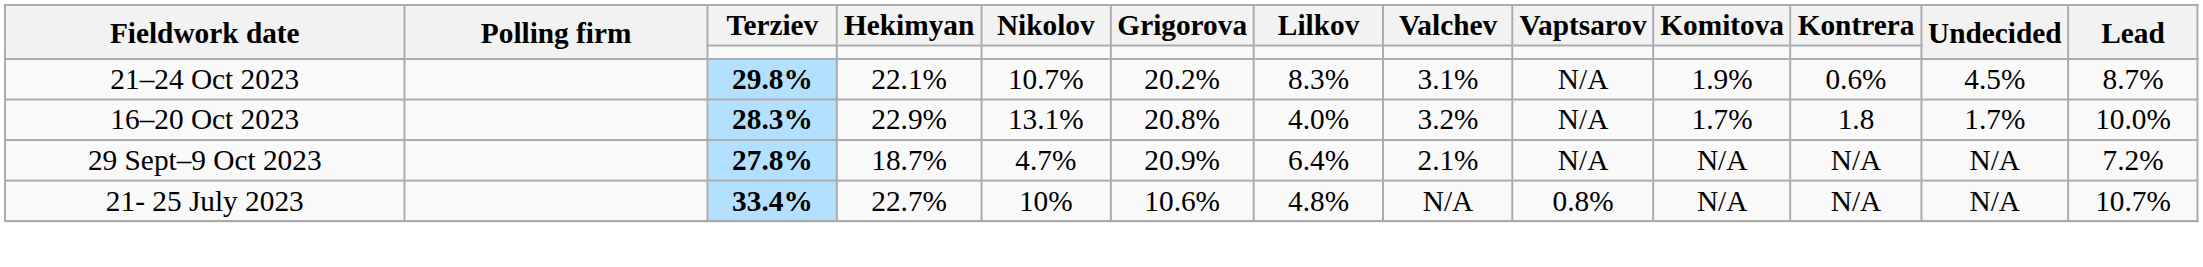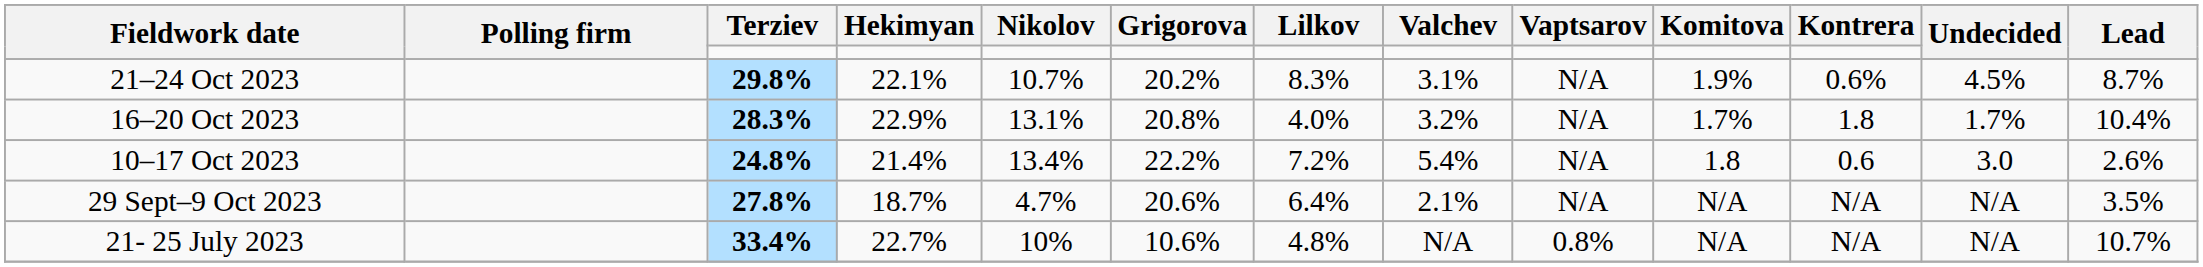(2133, 119) 10.0% -> (2133, 119) 10.4%
+ row: (205, 160)
(1182, 160) 20.9% -> (1182, 201) 20.6%
(2133, 160) 7.2% -> (2133, 201) 3.5%
